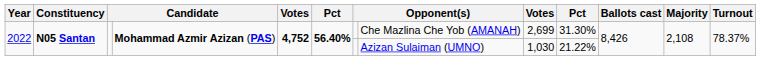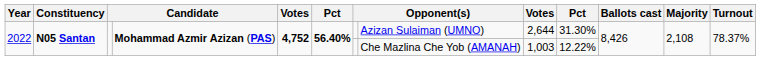(441, 30) Che Mazlina Che Yob (AMANAH) -> (422, 30) Azizan Sulaiman (UMNO)
(541, 30) 2,699 -> (541, 30) 2,644
(422, 47) Azizan Sulaiman (UMNO) -> (441, 47) Che Mazlina Che Yob (AMANAH)
(541, 47) 1,030 -> (541, 47) 1,003
(578, 47) 21.22% -> (578, 47) 12.22%
